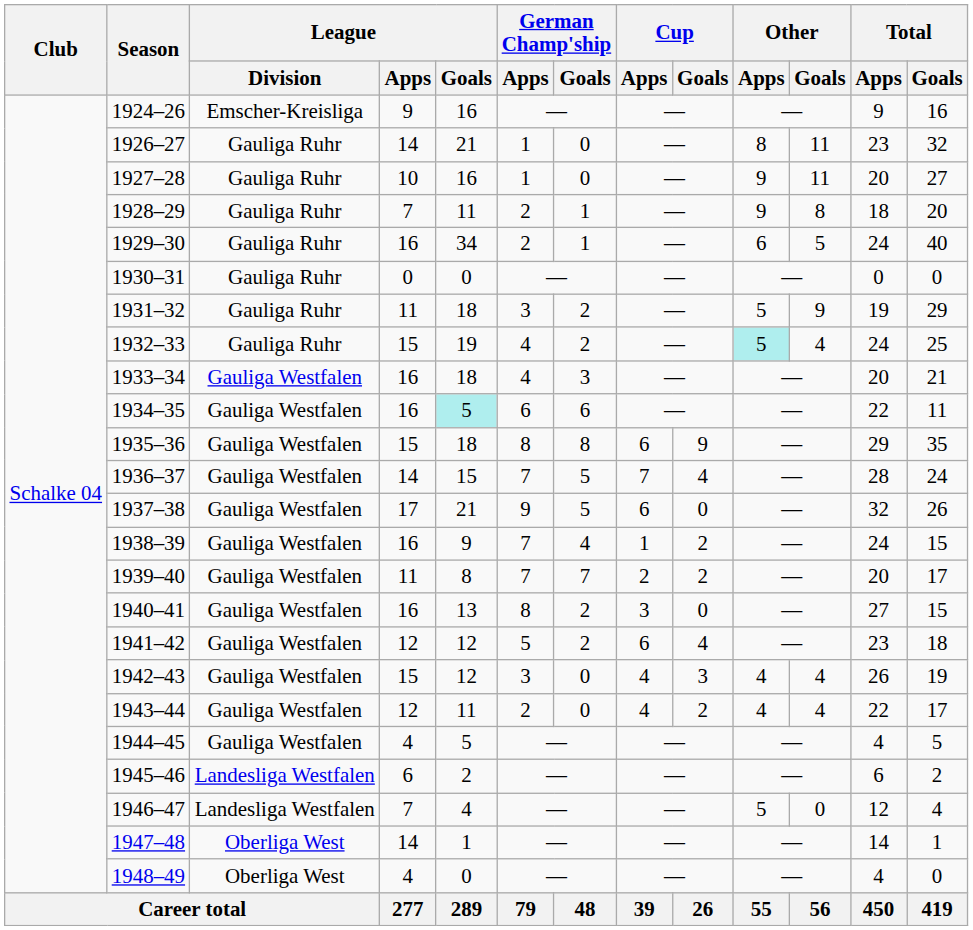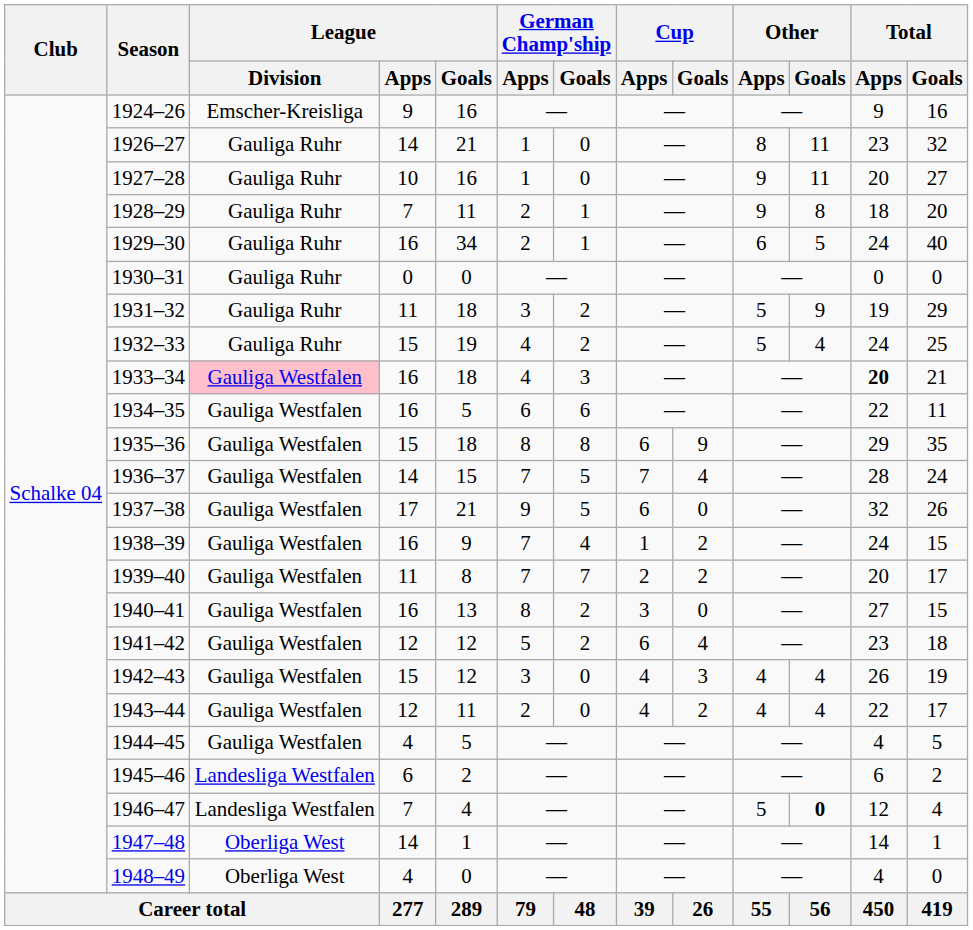(761, 343) paleturquoise background -> (761, 343) no background
(285, 377) no background -> (285, 377) pink background
(879, 377) normal -> (879, 377) bold
(466, 410) paleturquoise background -> (466, 410) no background
(820, 809) normal -> (820, 809) bold
